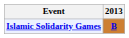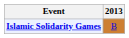(114, 26) bold -> (114, 26) normal
